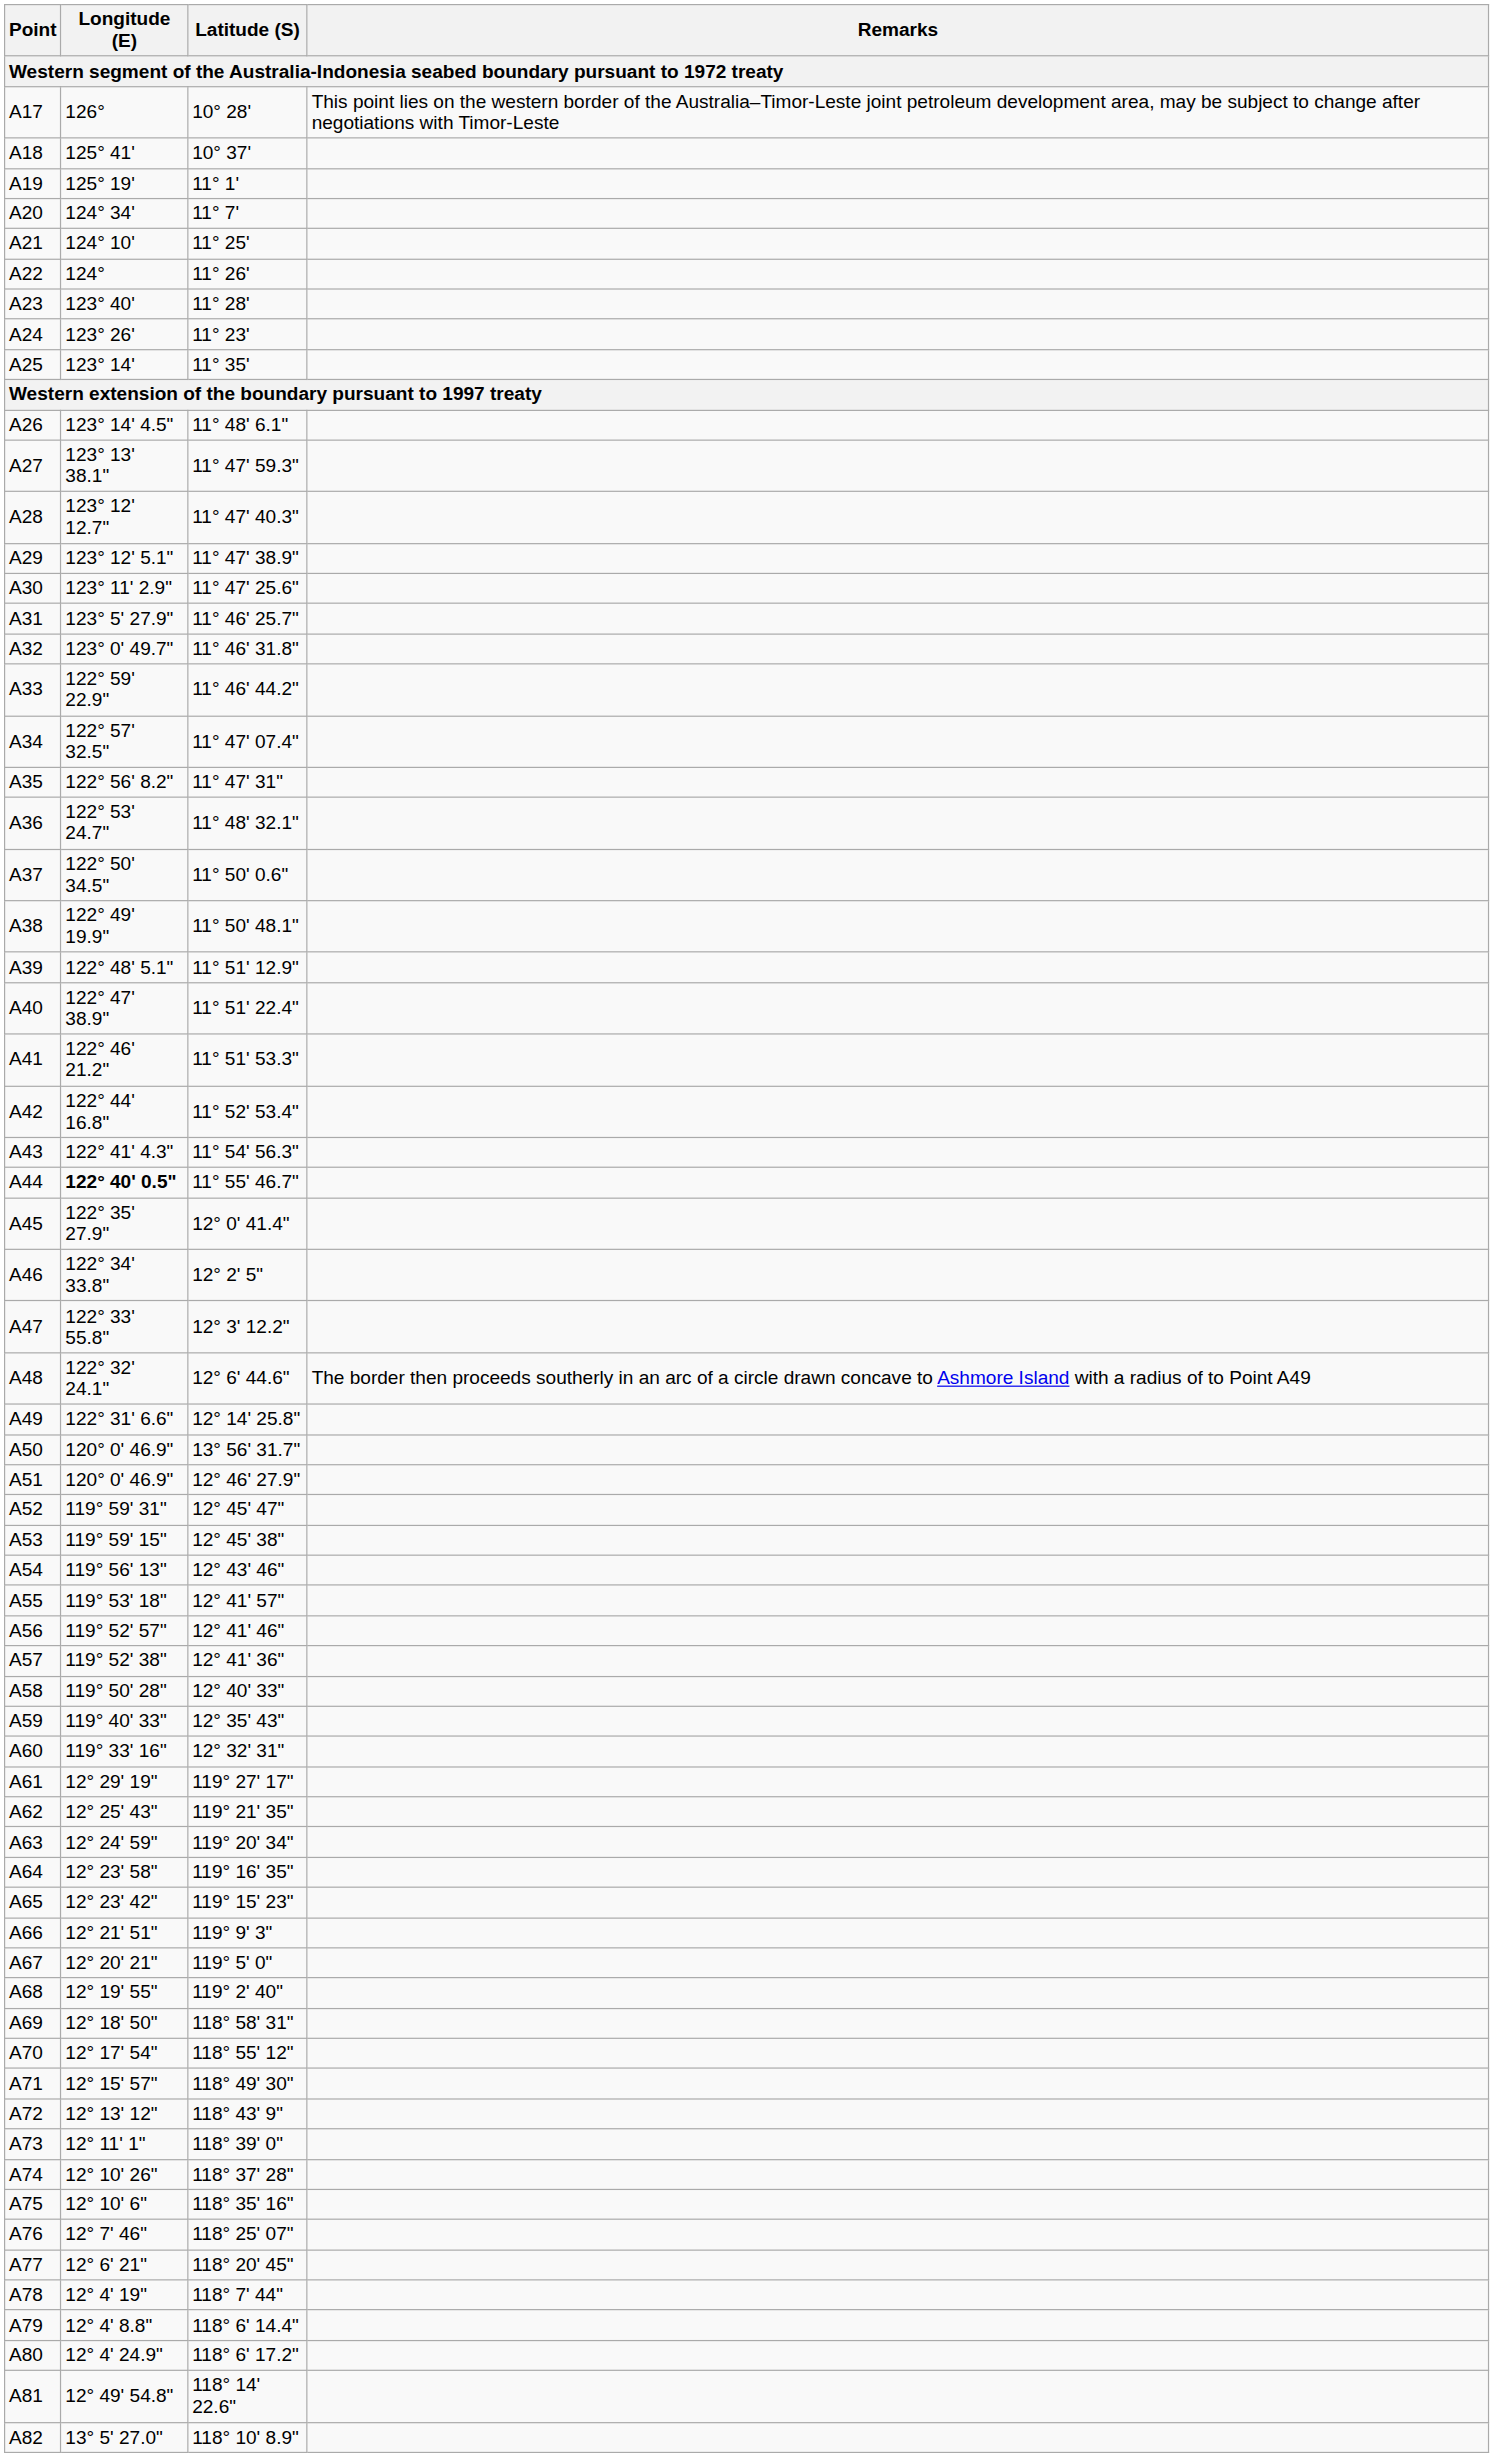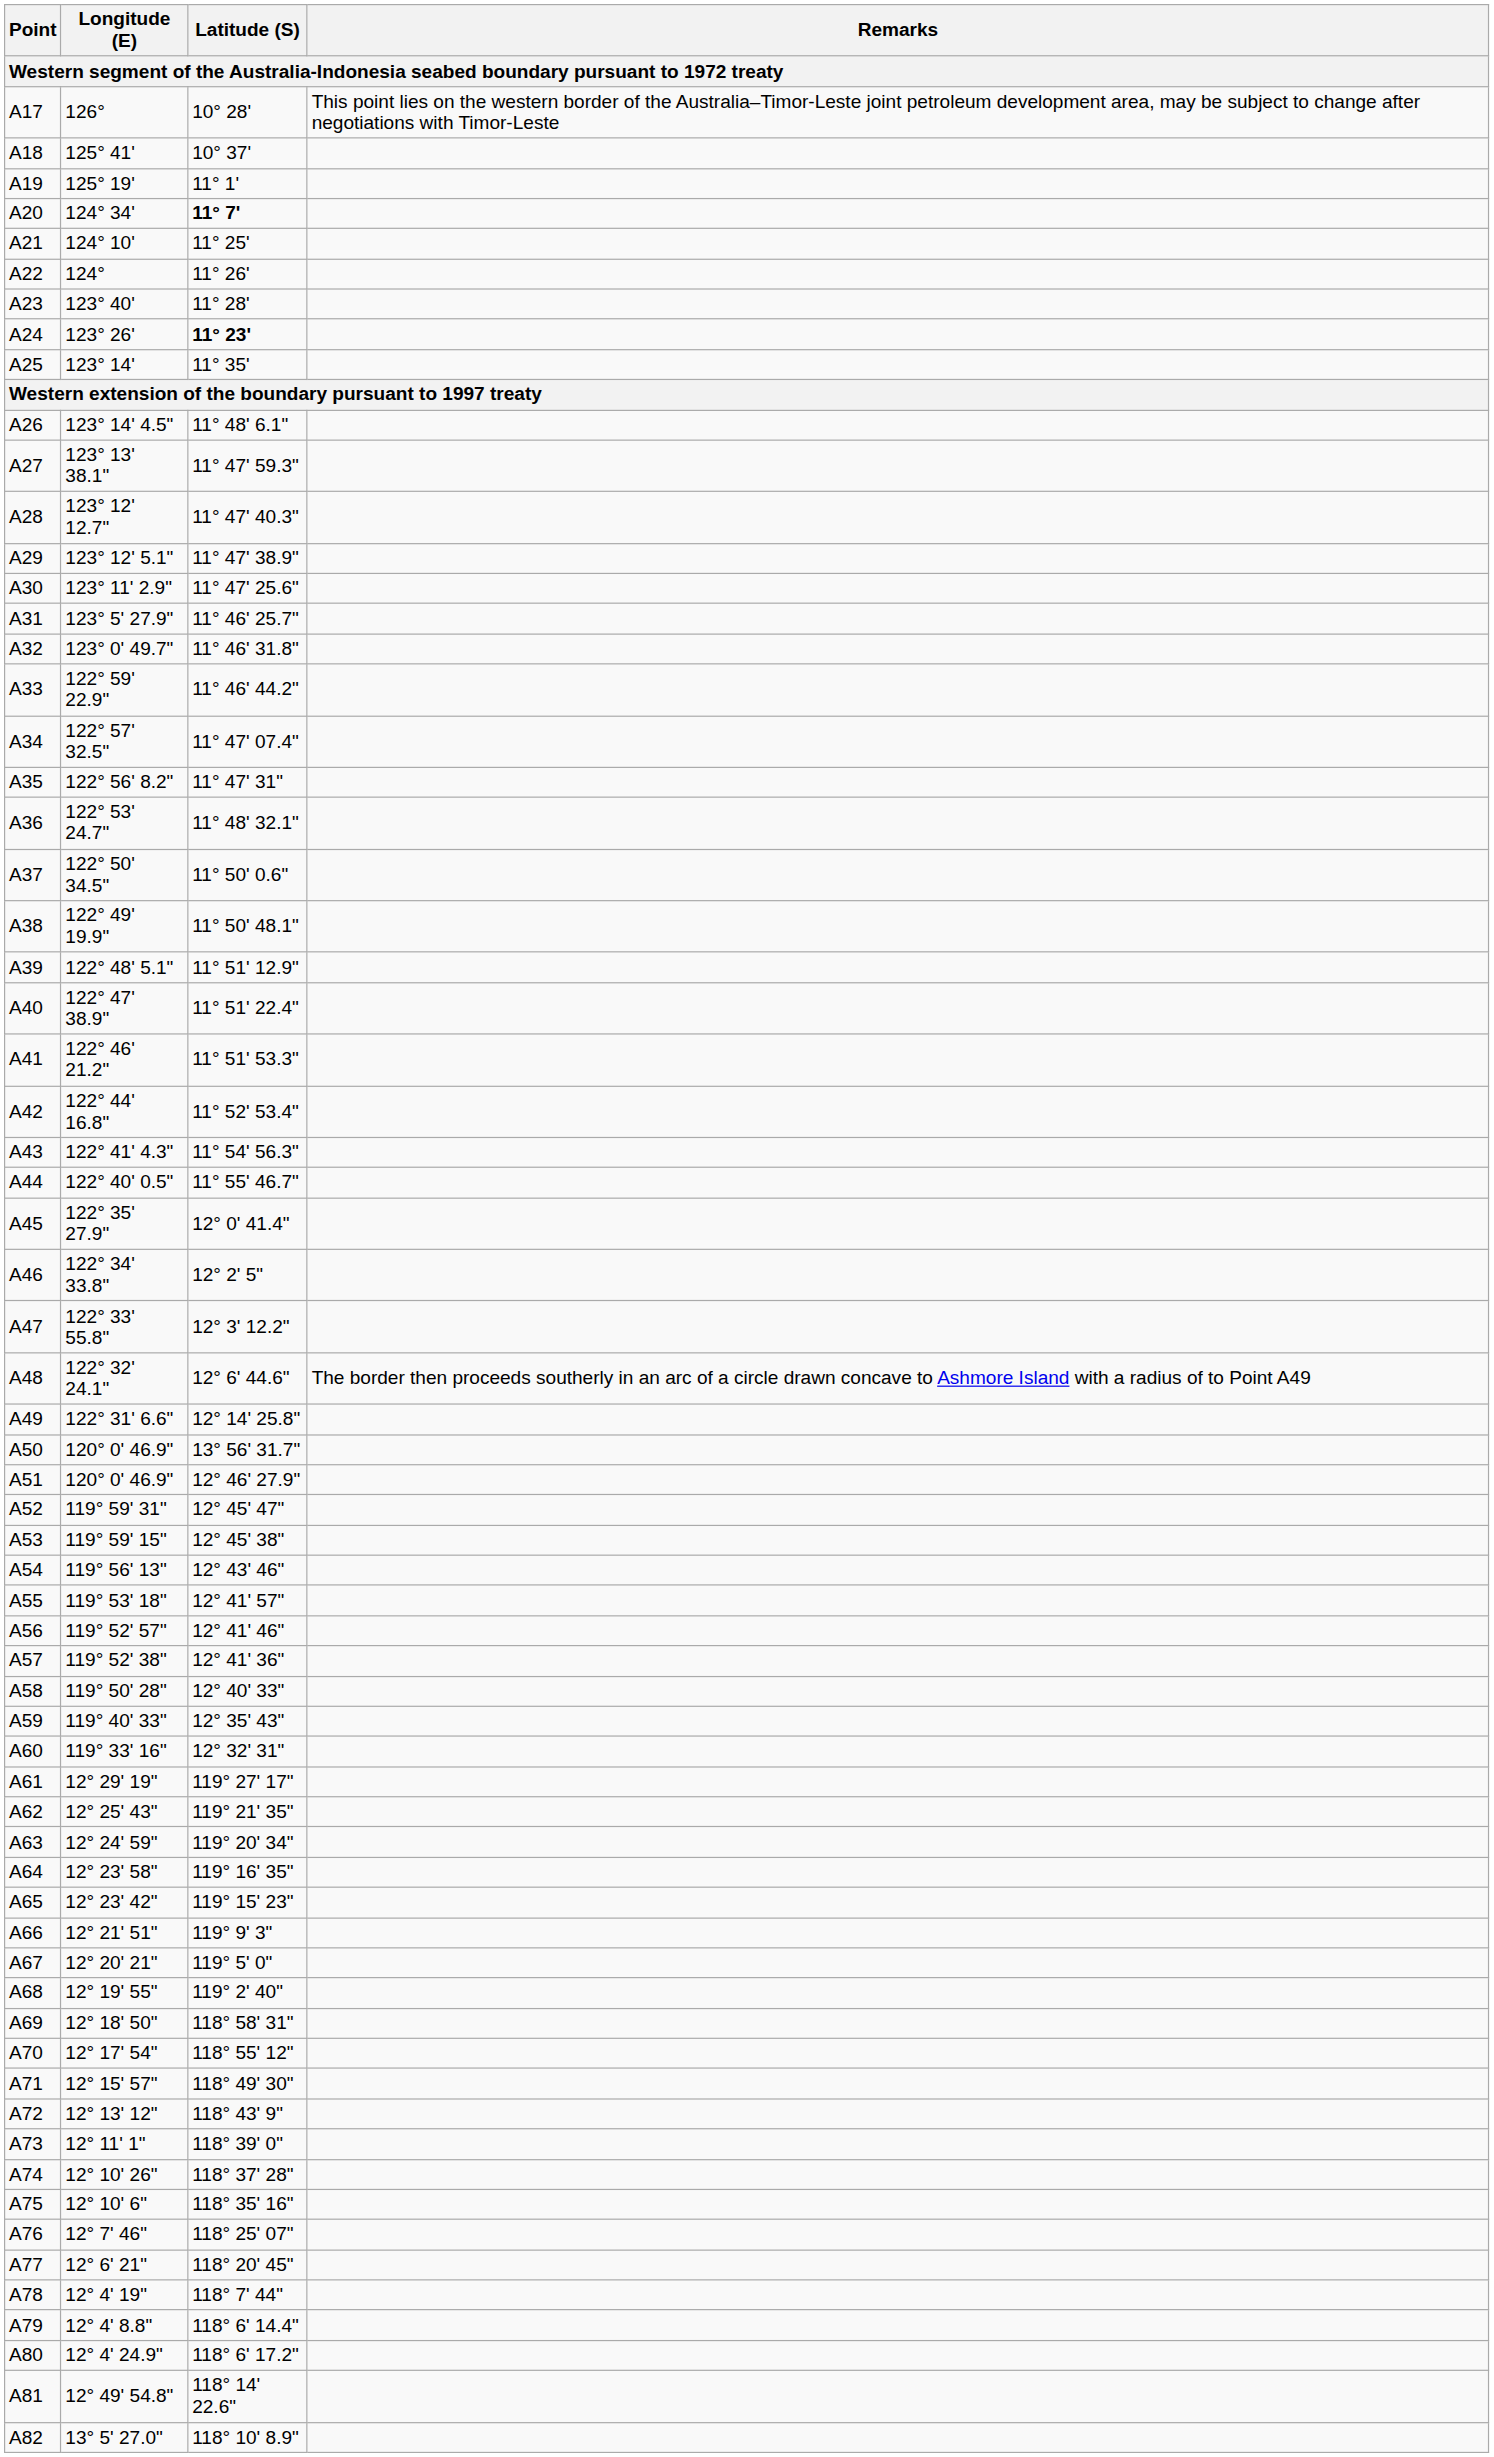(216, 213) normal -> (216, 213) bold
(221, 334) normal -> (222, 334) bold
(121, 1182) bold -> (119, 1182) normal
